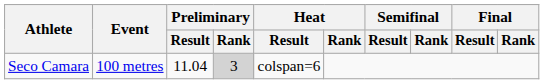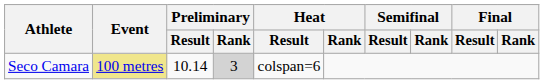(130, 66) no background -> (130, 66) khaki background
(190, 66) 11.04 -> (190, 66) 10.14
